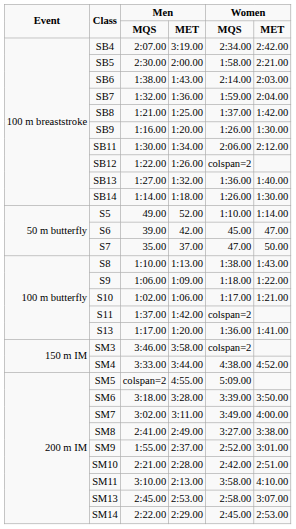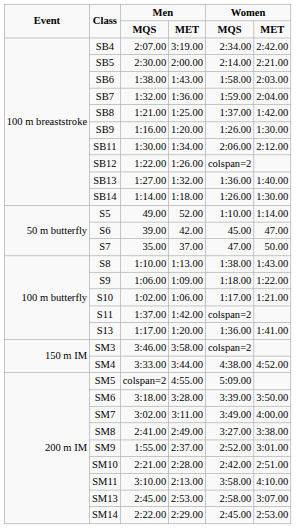(235, 63) 1:58.00 -> (235, 63) 2:14.00
(235, 79) 2:14.00 -> (235, 79) 1:58.00
